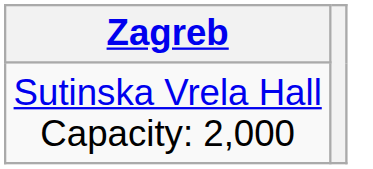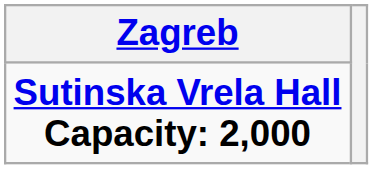(168, 112) normal -> (178, 112) bold
